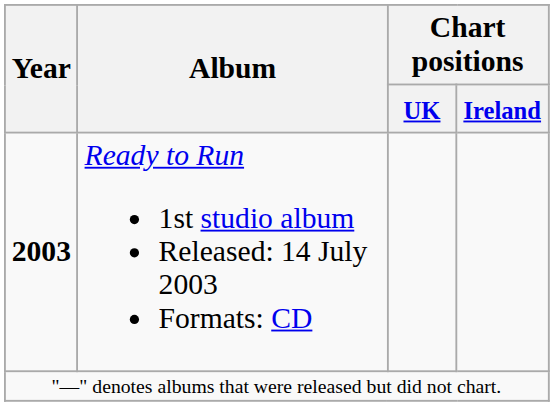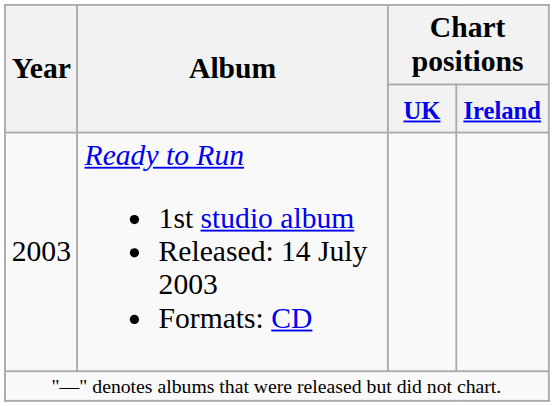(41, 251) bold -> (41, 251) normal
